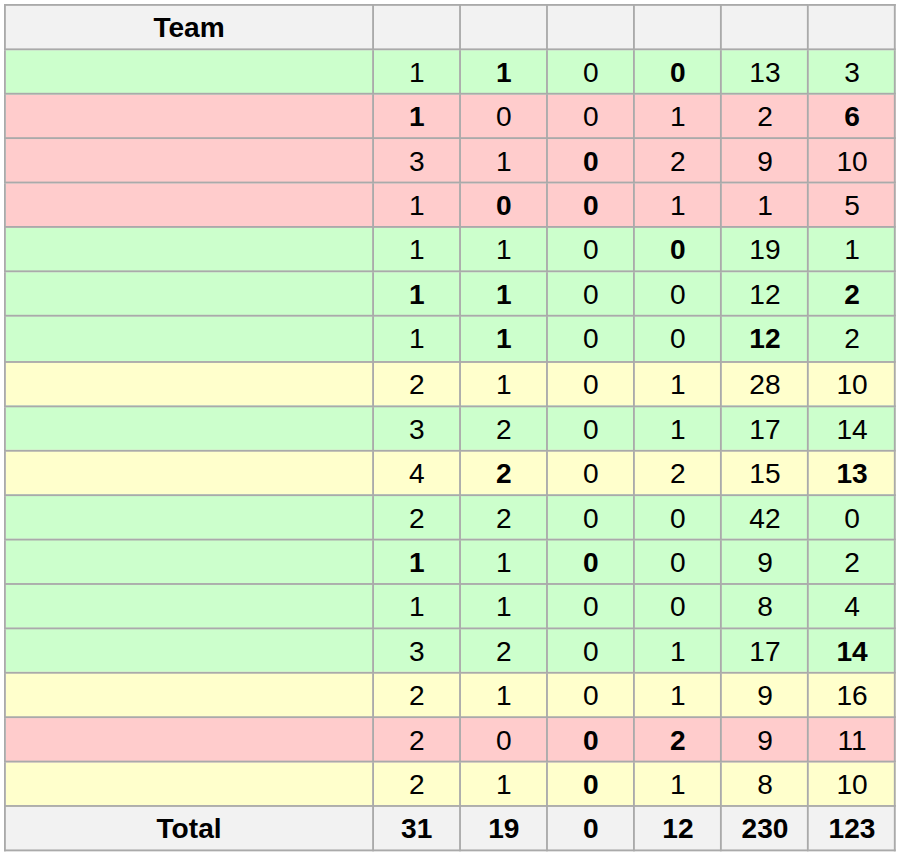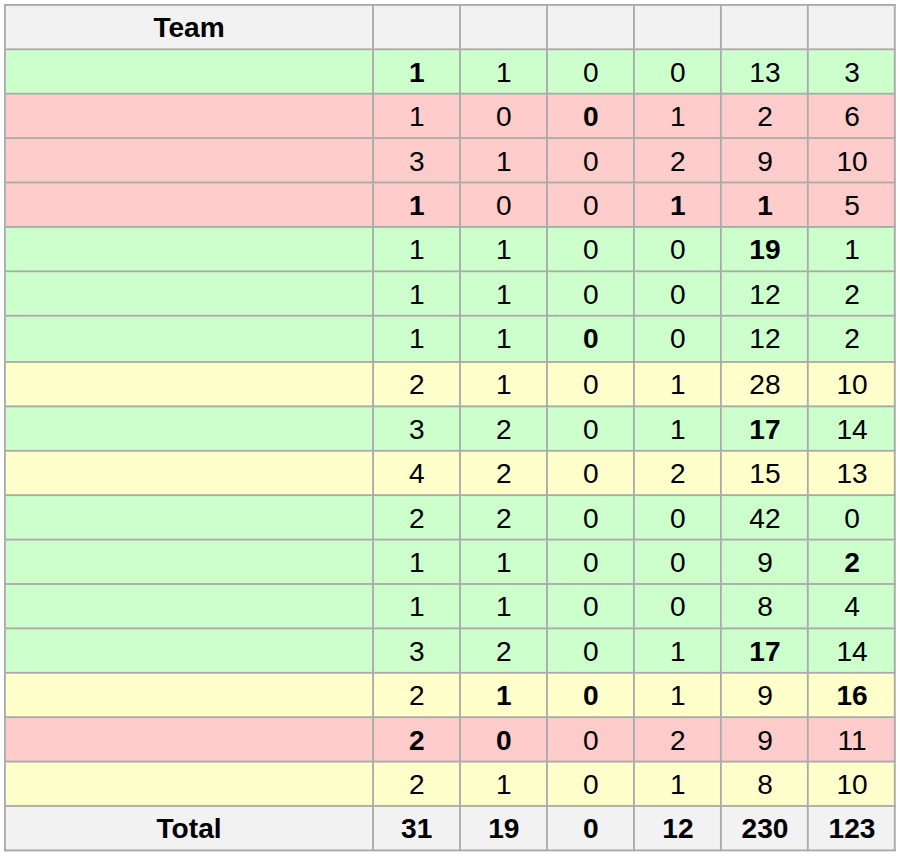(417, 72) normal -> (417, 72) bold
(504, 72) bold -> (504, 72) normal
(678, 72) bold -> (678, 72) normal
(417, 116) bold -> (417, 116) normal
(591, 116) normal -> (591, 116) bold
(852, 116) bold -> (852, 116) normal
(591, 161) bold -> (591, 161) normal
(417, 205) normal -> (417, 205) bold
(504, 205) bold -> (504, 205) normal
(591, 205) bold -> (591, 205) normal
(678, 205) normal -> (678, 205) bold
(765, 205) normal -> (765, 205) bold
(678, 250) bold -> (678, 250) normal
(765, 250) normal -> (765, 250) bold
(417, 294) bold -> (417, 294) normal
(504, 294) bold -> (504, 294) normal
(852, 294) bold -> (852, 294) normal
(504, 339) bold -> (504, 339) normal
(591, 339) normal -> (591, 339) bold
(765, 339) bold -> (765, 339) normal
(765, 428) normal -> (765, 428) bold
(504, 473) bold -> (504, 473) normal
(852, 473) bold -> (852, 473) normal
(417, 562) bold -> (417, 562) normal
(591, 562) bold -> (591, 562) normal
(852, 562) normal -> (852, 562) bold
(765, 651) normal -> (765, 651) bold
(852, 651) bold -> (852, 651) normal
(504, 695) normal -> (504, 695) bold
(591, 695) normal -> (591, 695) bold
(852, 695) normal -> (852, 695) bold
(417, 740) normal -> (417, 740) bold
(504, 740) normal -> (504, 740) bold
(591, 740) bold -> (591, 740) normal
(678, 740) bold -> (678, 740) normal
(591, 784) bold -> (591, 784) normal
